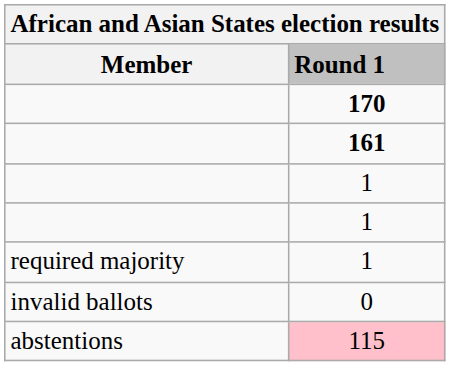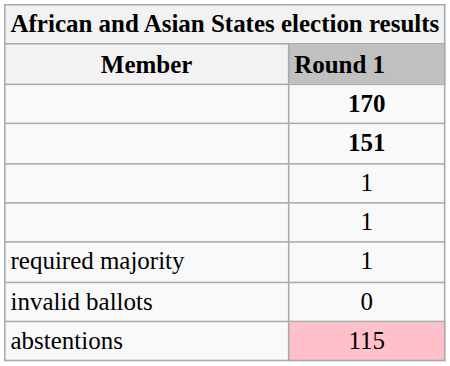(367, 143) 161 -> (367, 143) 151
